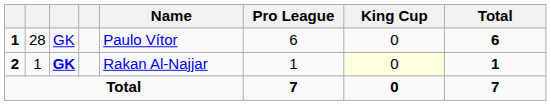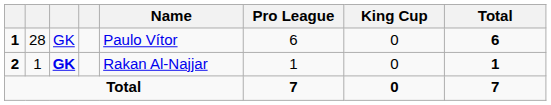(394, 64) lightyellow background -> (394, 64) no background
